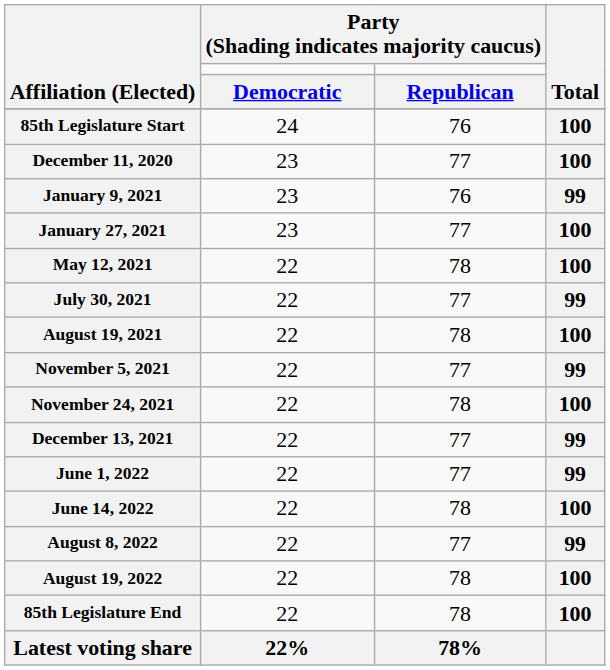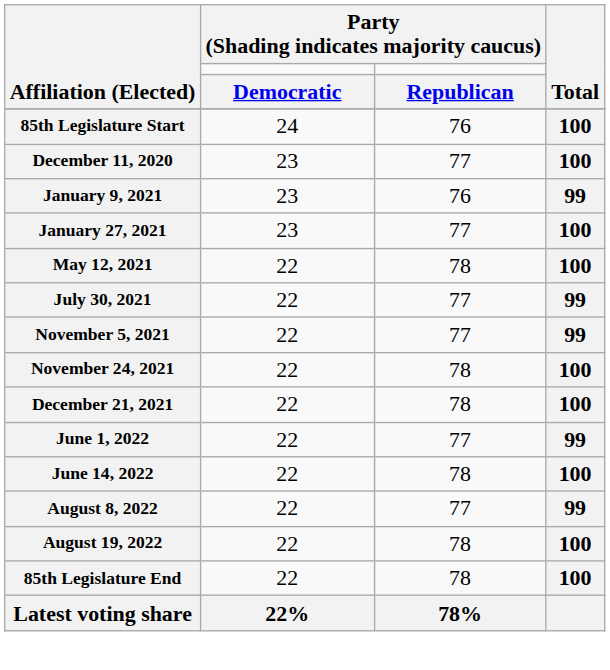- row: (103, 334)
- row: (103, 439)
+ row: (103, 404)
